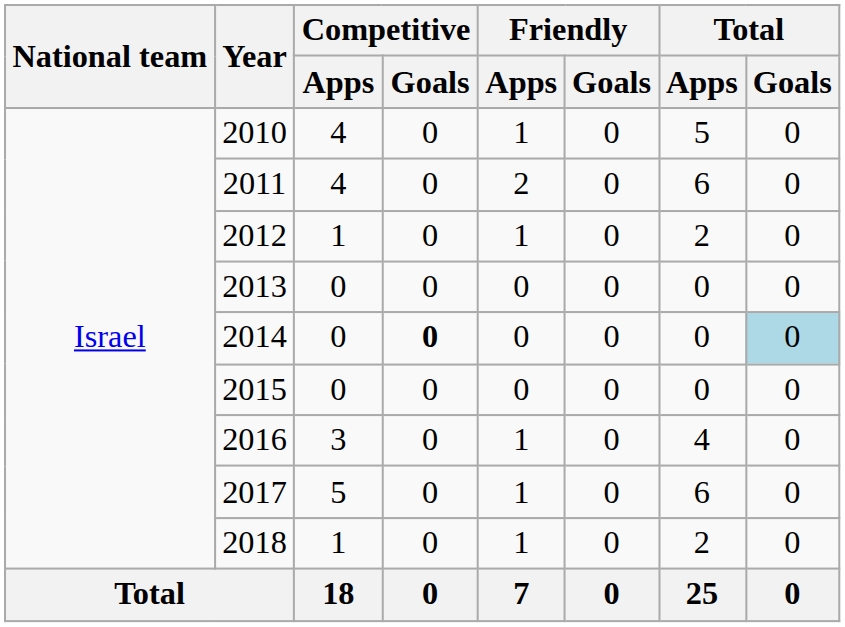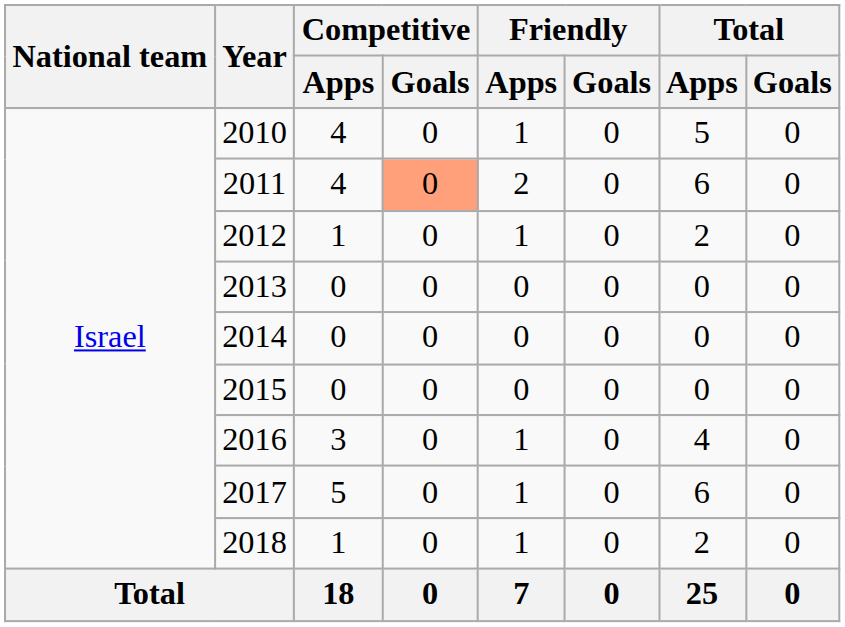(430, 183) no background -> (430, 183) lightsalmon background
(430, 337) bold -> (430, 337) normal
(792, 337) lightblue background -> (792, 337) no background
